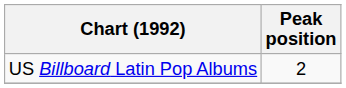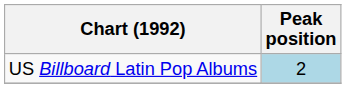(301, 68) no background -> (301, 68) lightblue background
